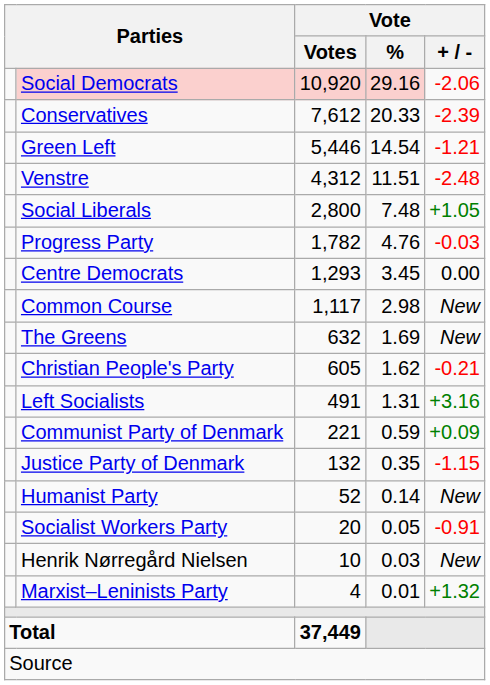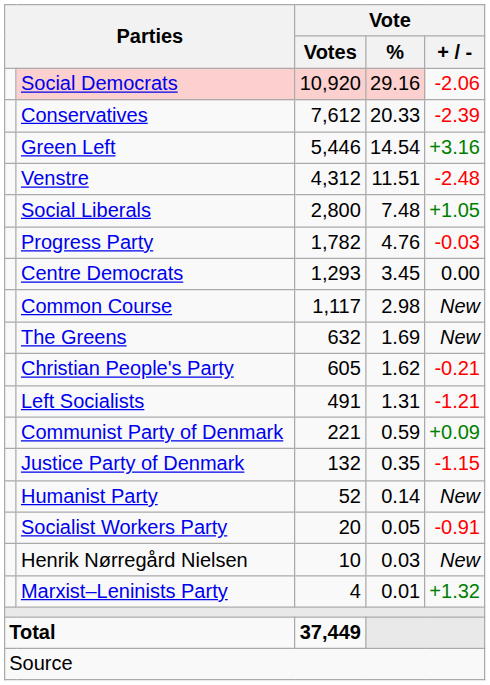(457, 147) -1.21 -> (455, 147) +3.16
(455, 400) +3.16 -> (457, 400) -1.21
